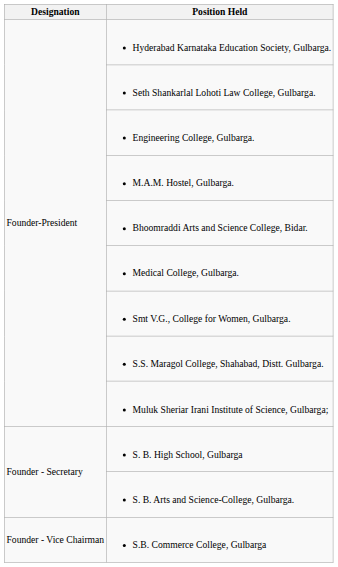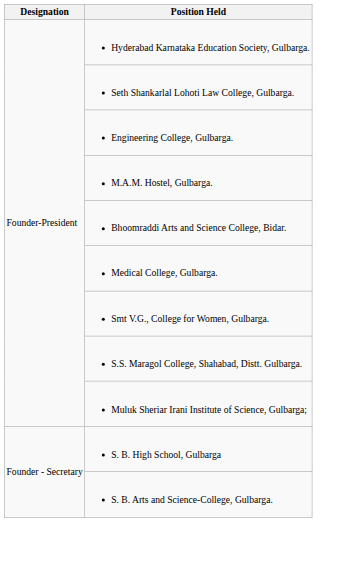- row: (220, 545)
